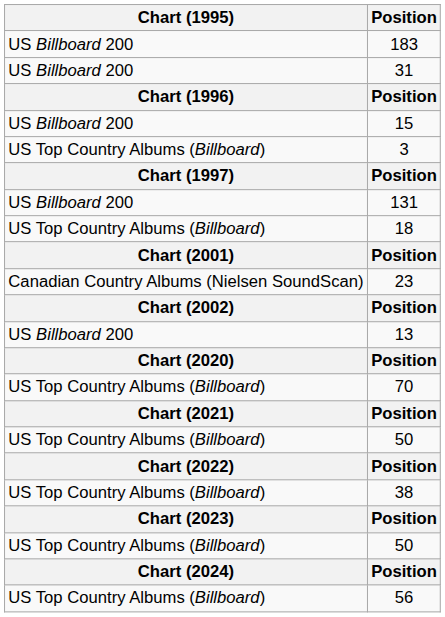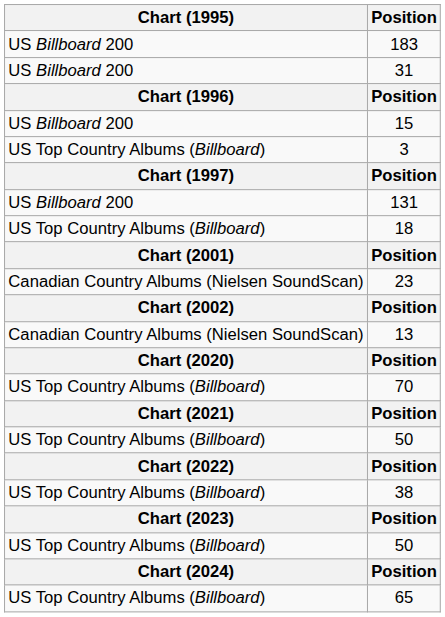(71, 334) US Billboard 200 -> (186, 334) Canadian Country Albums (Nielsen SoundScan)
(404, 598) 56 -> (404, 598) 65
